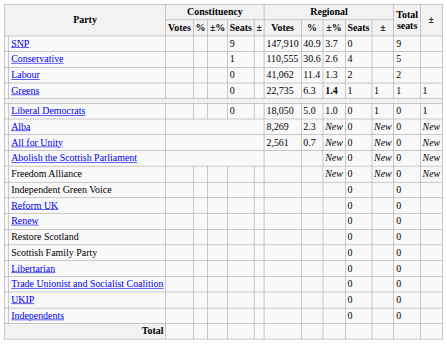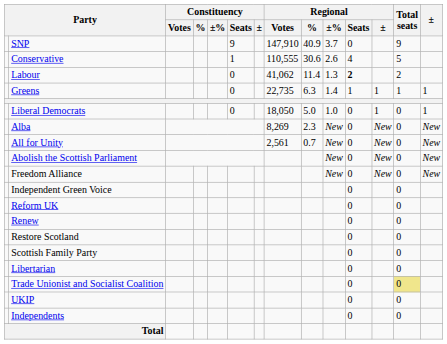(350, 75) normal -> (350, 75) bold
(331, 91) bold -> (331, 91) normal
(399, 284) no background -> (399, 284) khaki background
